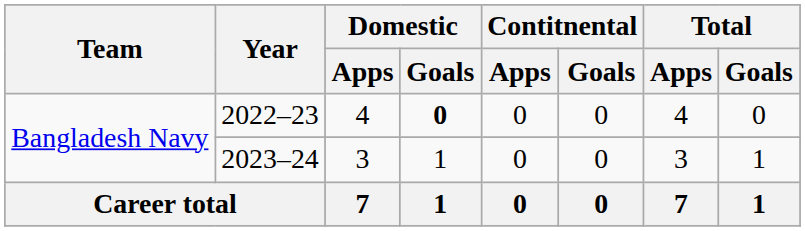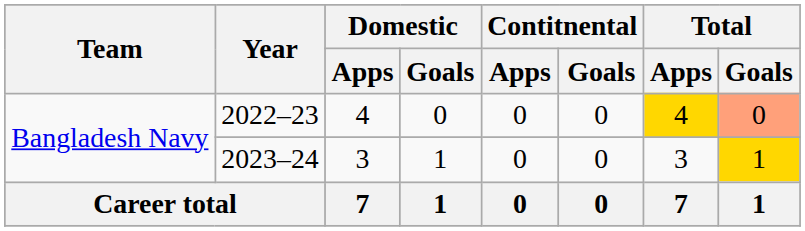(440, 114) bold -> (440, 114) normal
(681, 114) no background -> (681, 114) gold background
(759, 114) no background -> (759, 114) lightsalmon background
(759, 159) no background -> (759, 159) gold background
